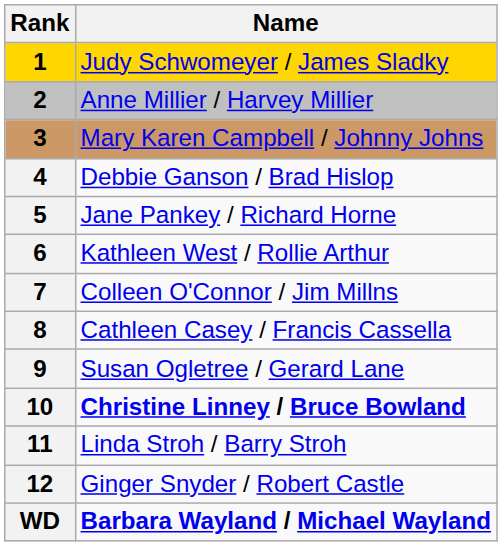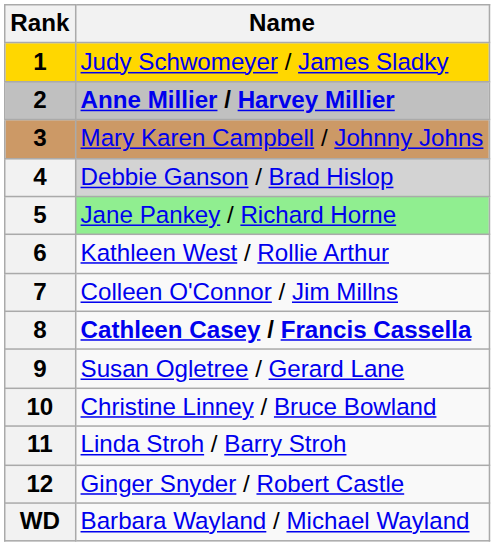(227, 100) normal -> (238, 100) bold
(237, 176) no background -> (237, 176) lightgrey background
(238, 215) no background -> (238, 215) lightgreen background
(266, 330) normal -> (276, 330) bold
(273, 406) bold -> (258, 406) normal
(286, 521) bold -> (275, 521) normal
